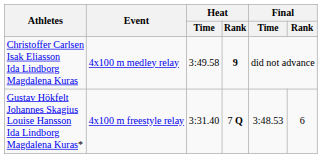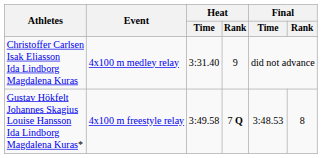(204, 63) 3:49.58 -> (204, 63) 3:31.40
(235, 63) bold -> (235, 63) normal
(204, 121) 3:31.40 -> (204, 121) 3:49.58
(302, 121) 6 -> (302, 121) 8
